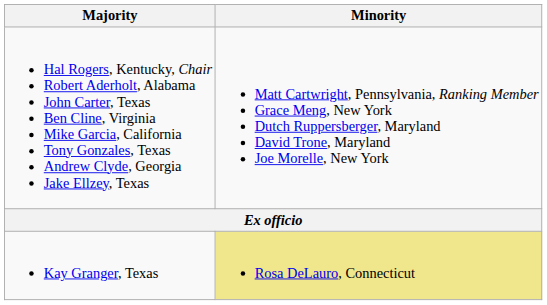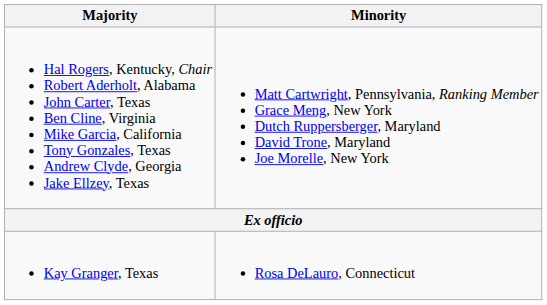(379, 273) khaki background -> (379, 273) no background
